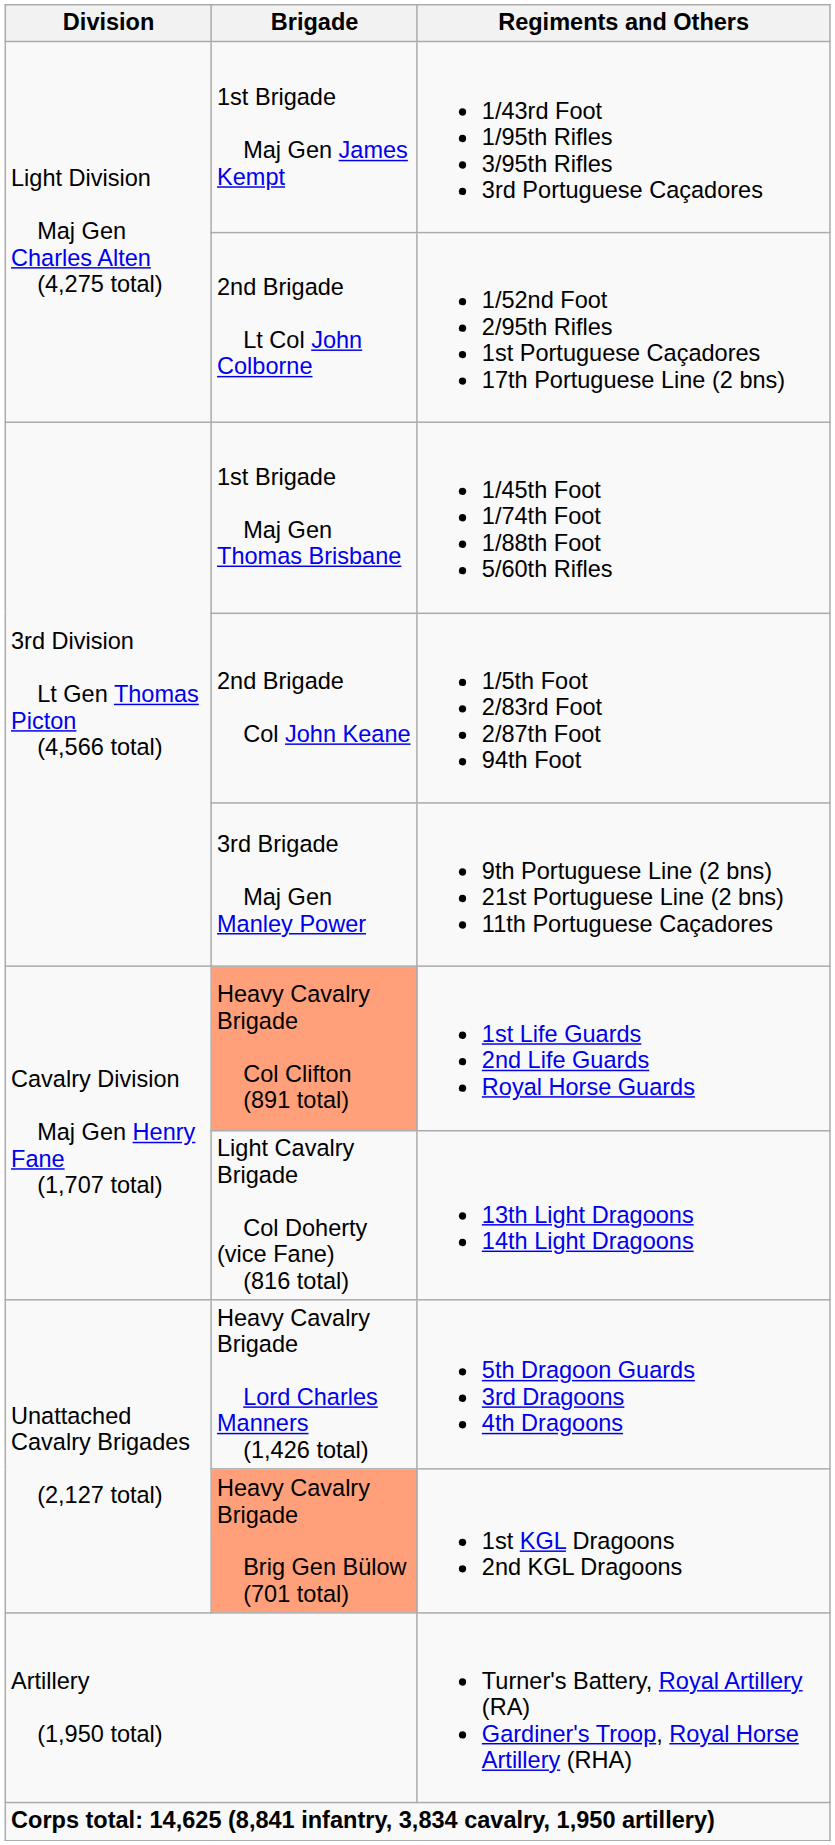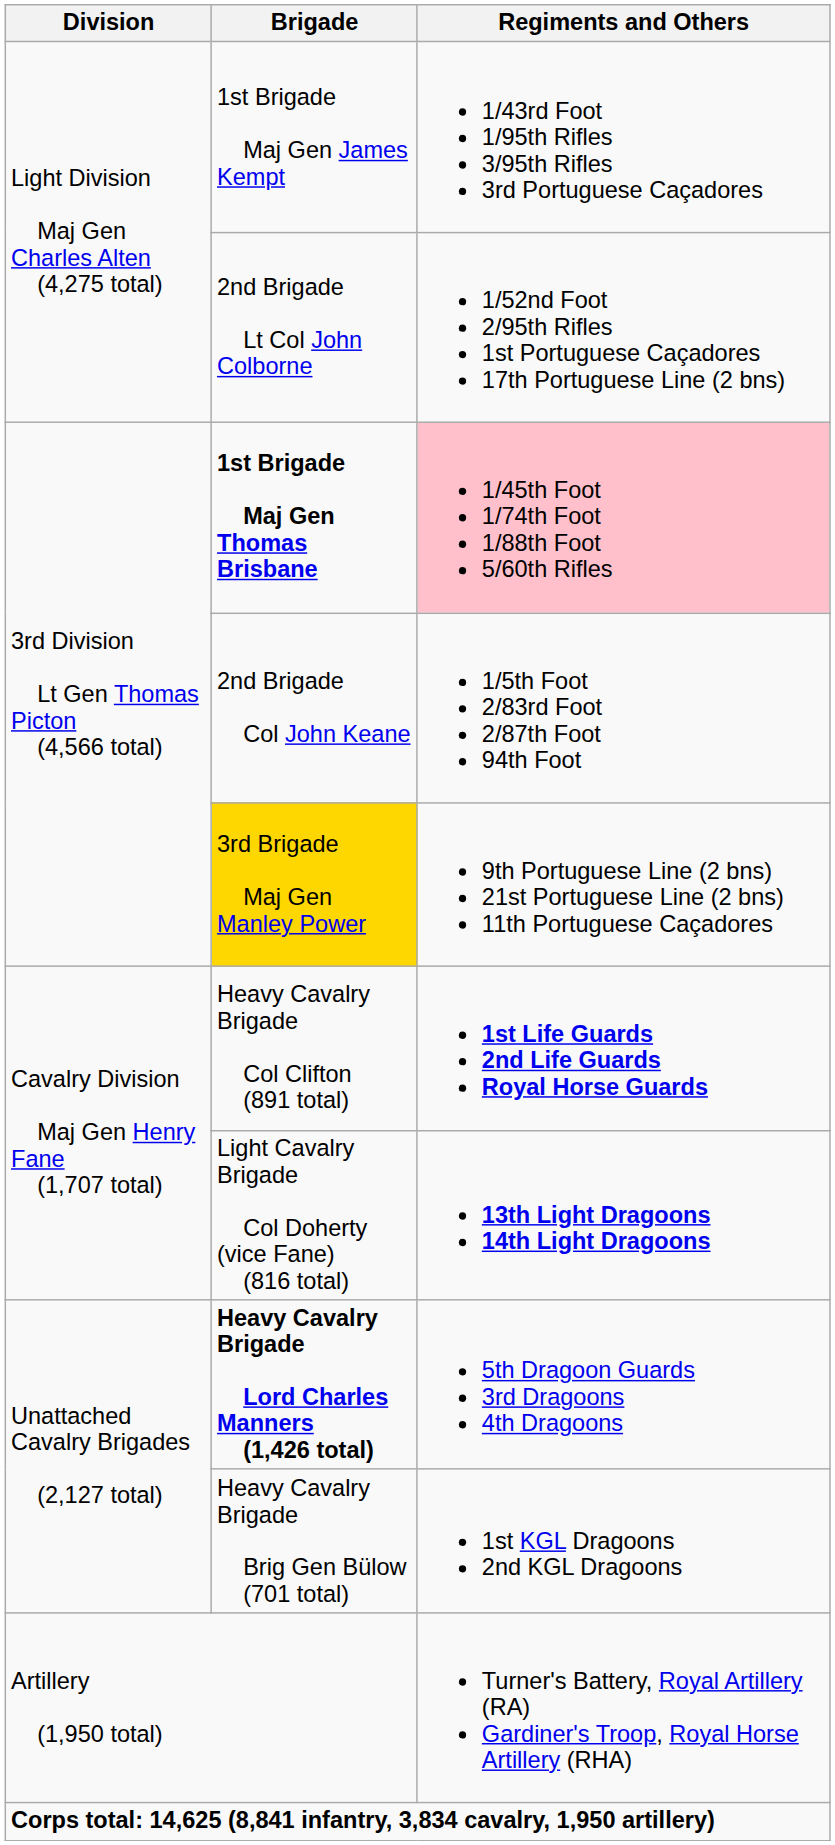(309, 517) normal -> (281, 517) bold
(624, 531) no background -> (624, 531) pink background
(292, 884) no background -> (292, 884) gold background
(293, 1048) lightsalmon background -> (293, 1048) no background
(624, 1062) normal -> (624, 1062) bold
(624, 1228) normal -> (624, 1228) bold
(297, 1384) normal -> (303, 1384) bold
(312, 1540) lightsalmon background -> (312, 1540) no background
